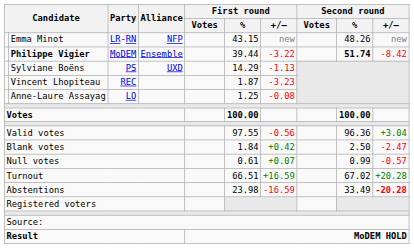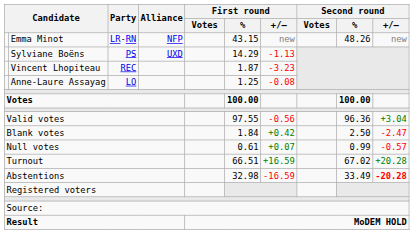- row: (50, 54)
(245, 190) 23.98 -> (245, 176) 32.98
